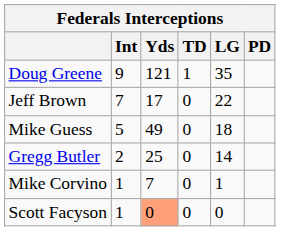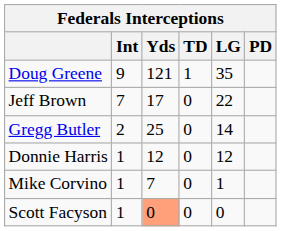- row: (50, 128)
+ row: (58, 156)
